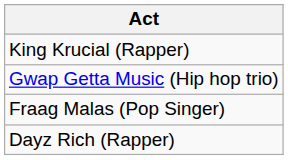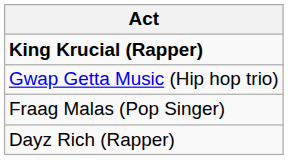(99, 49) normal -> (106, 49) bold
